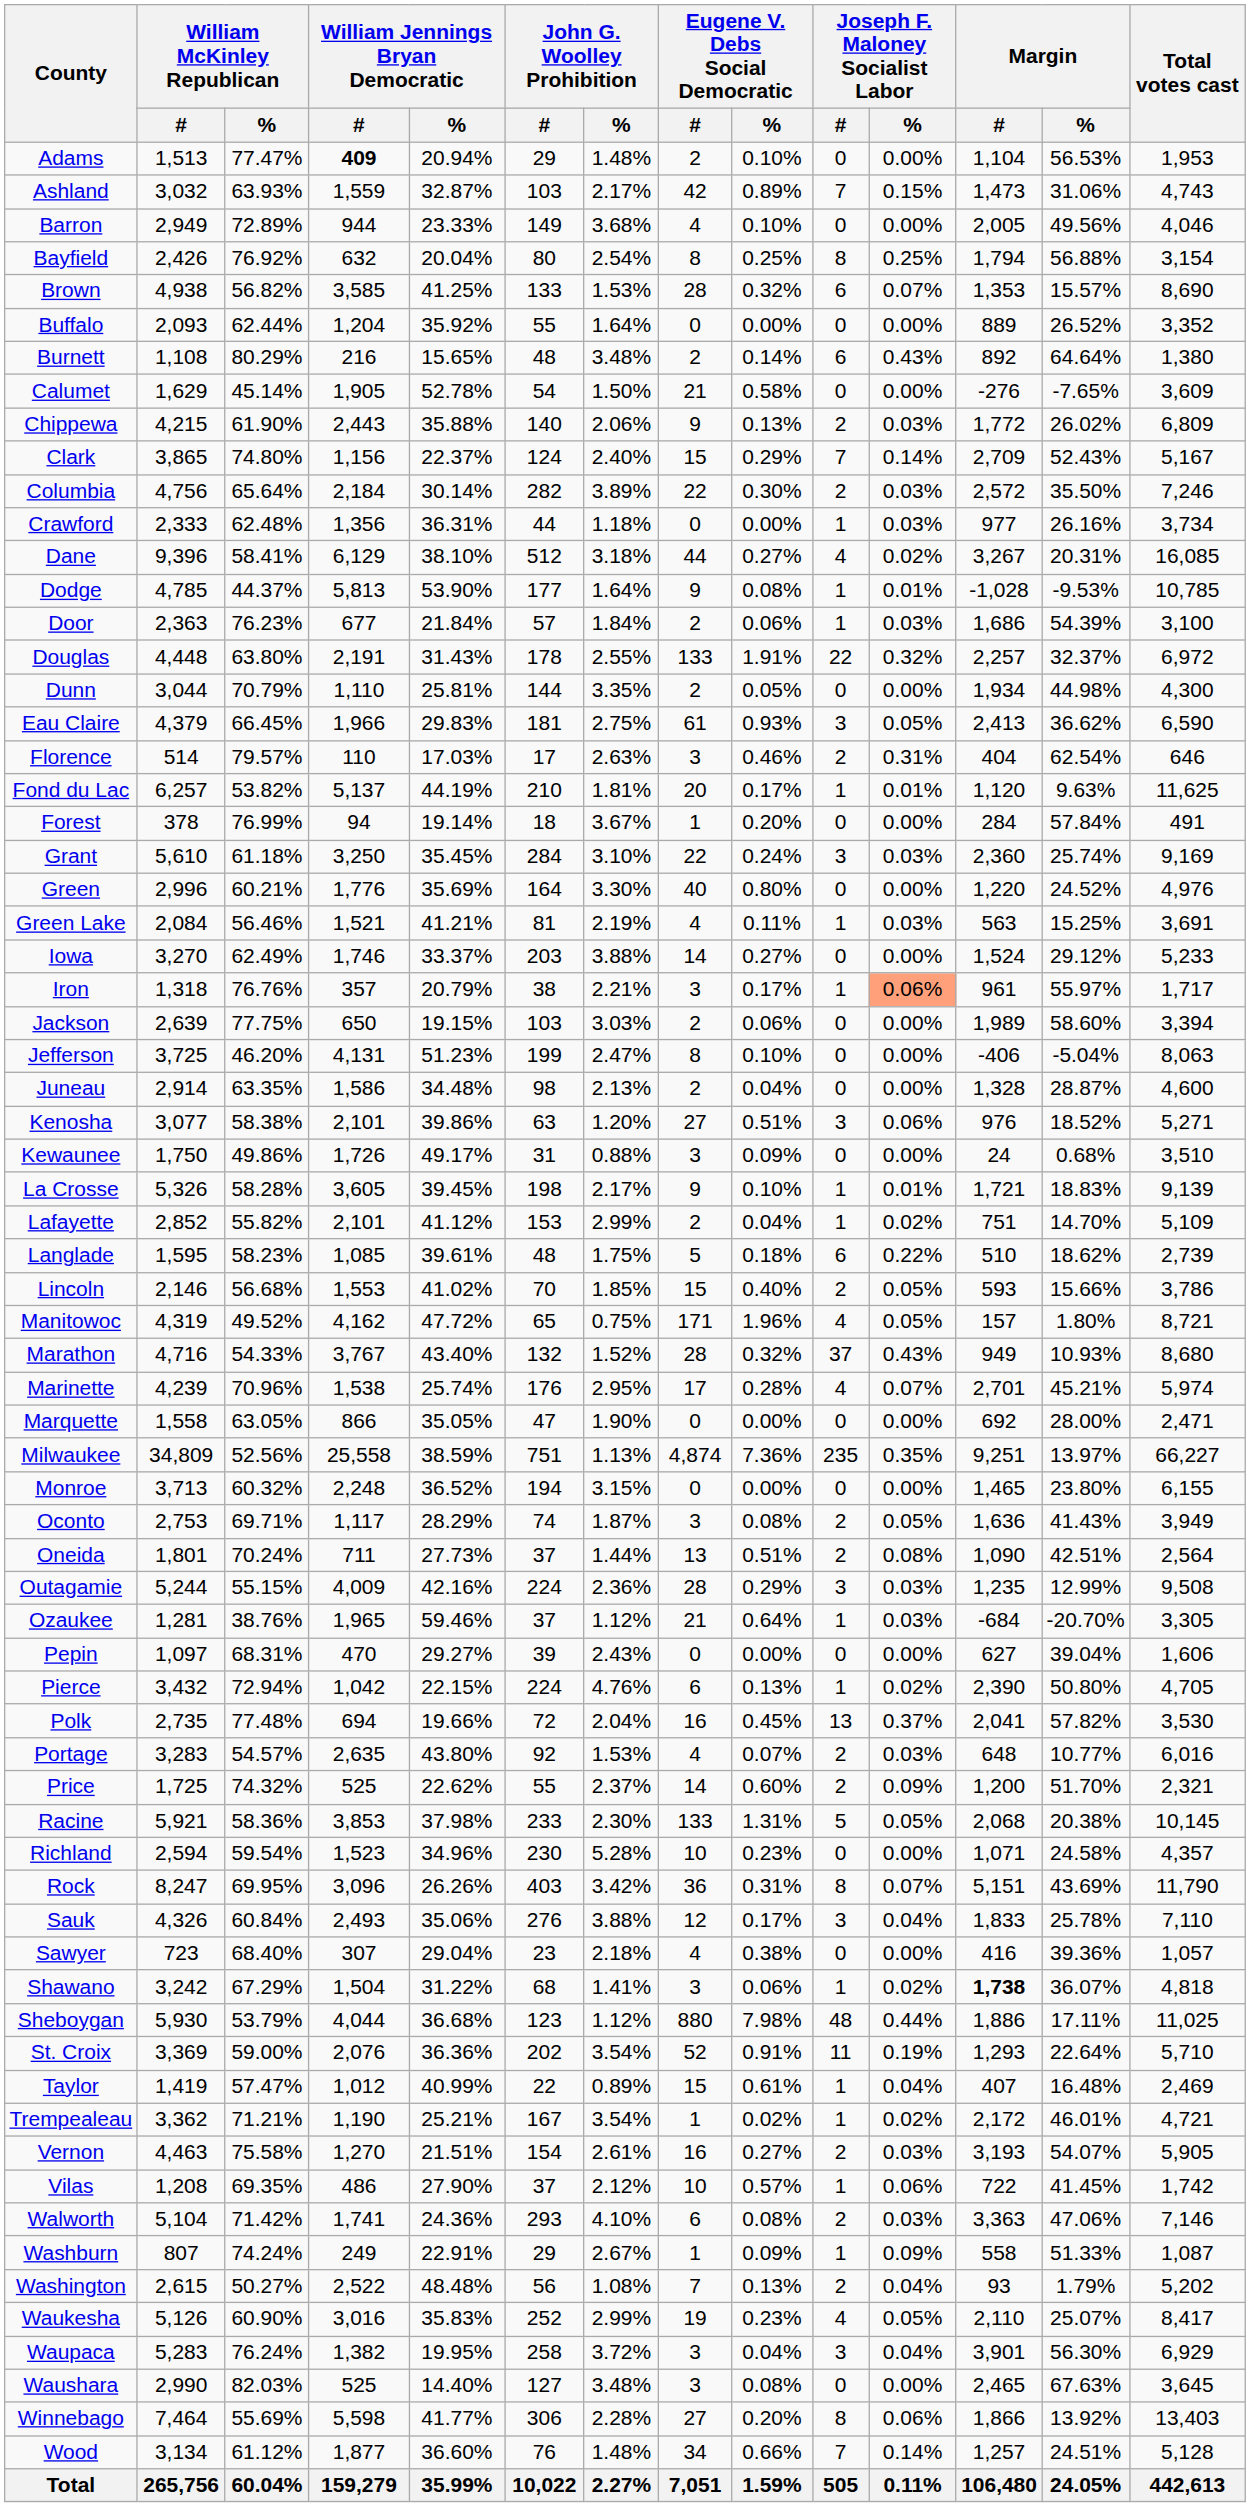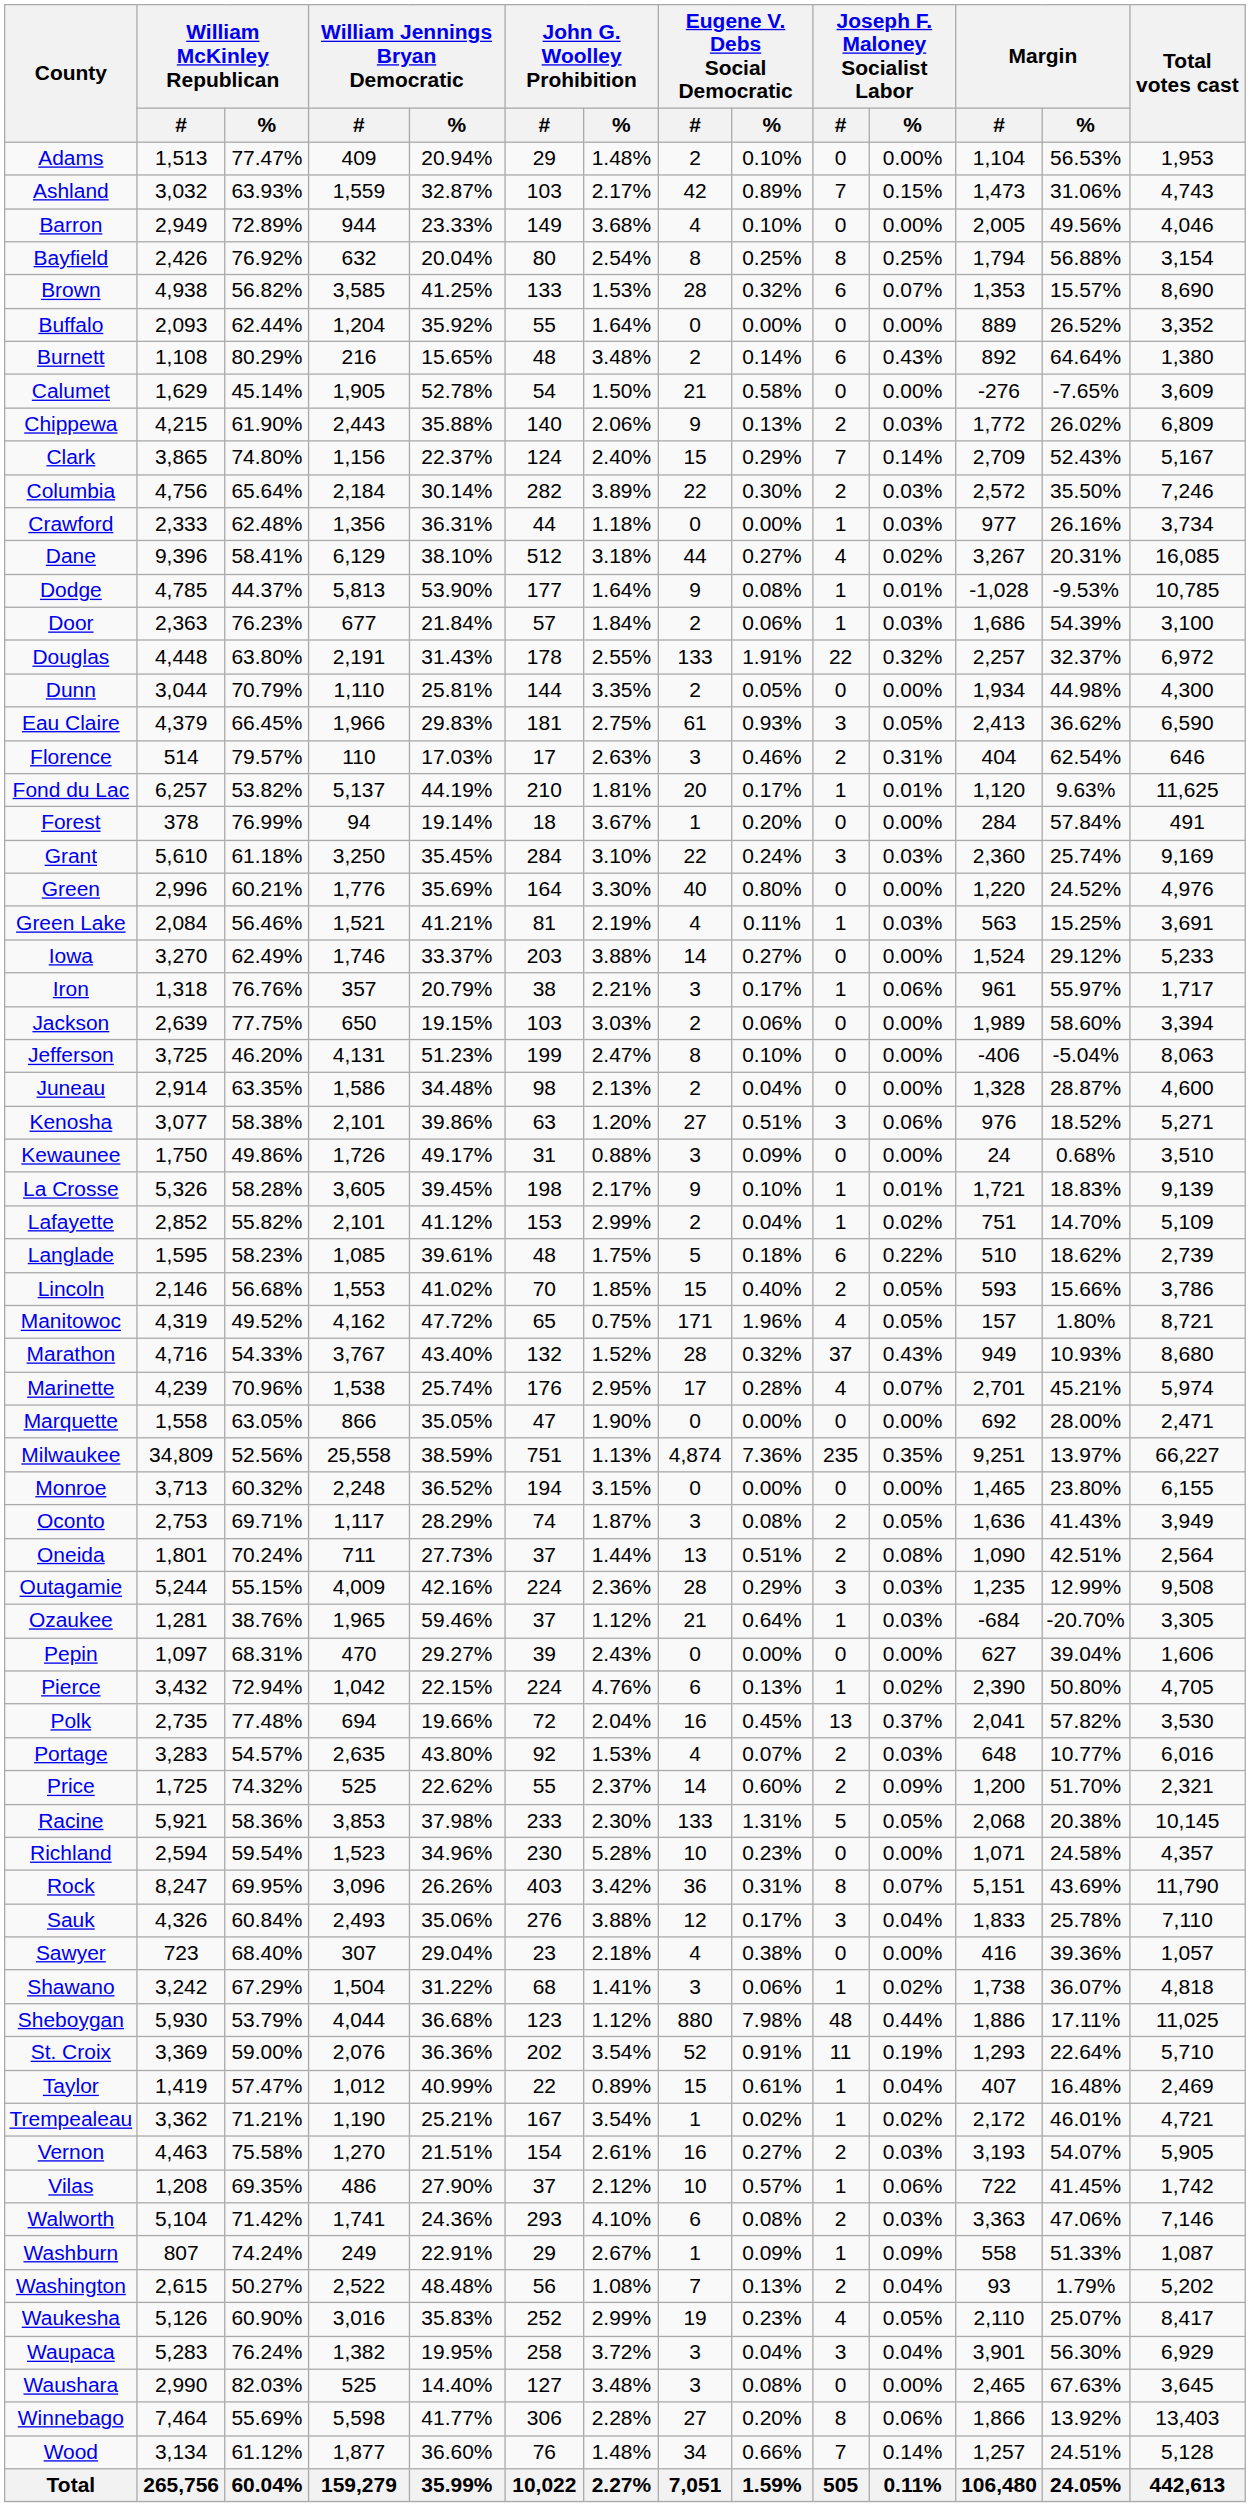(359, 158) bold -> (359, 158) normal
(913, 989) lightsalmon background -> (913, 989) no background
(999, 1986) bold -> (999, 1986) normal
